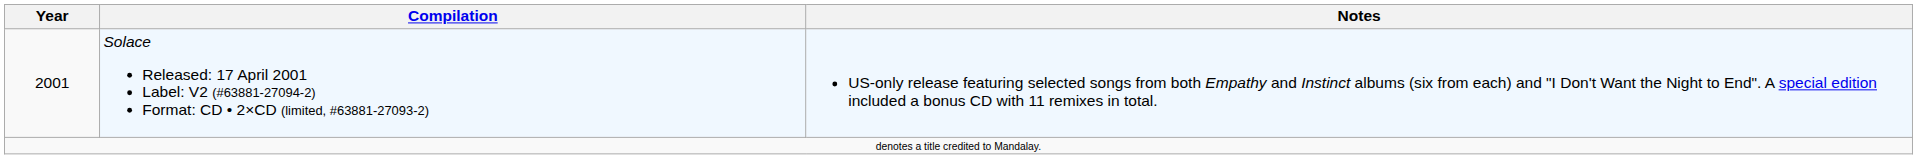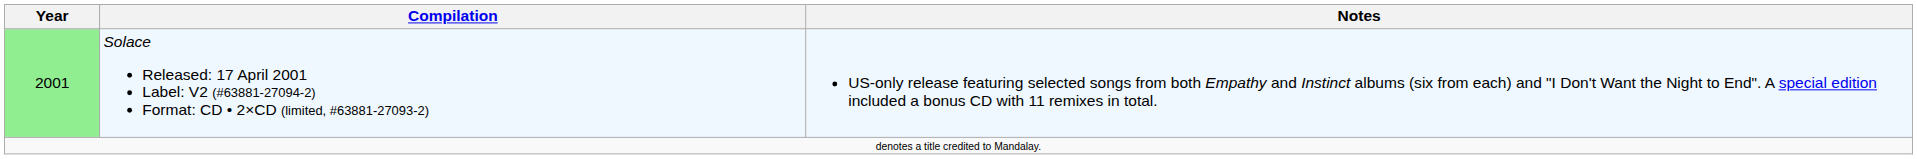(52, 83) no background -> (52, 83) lightgreen background
